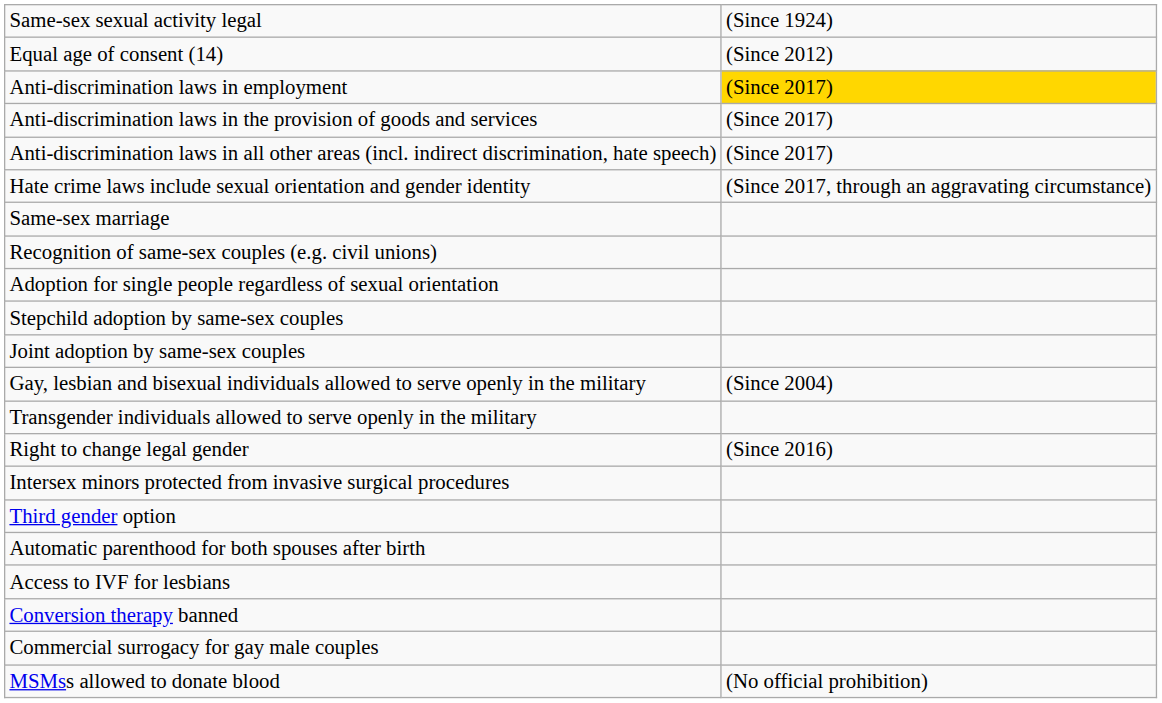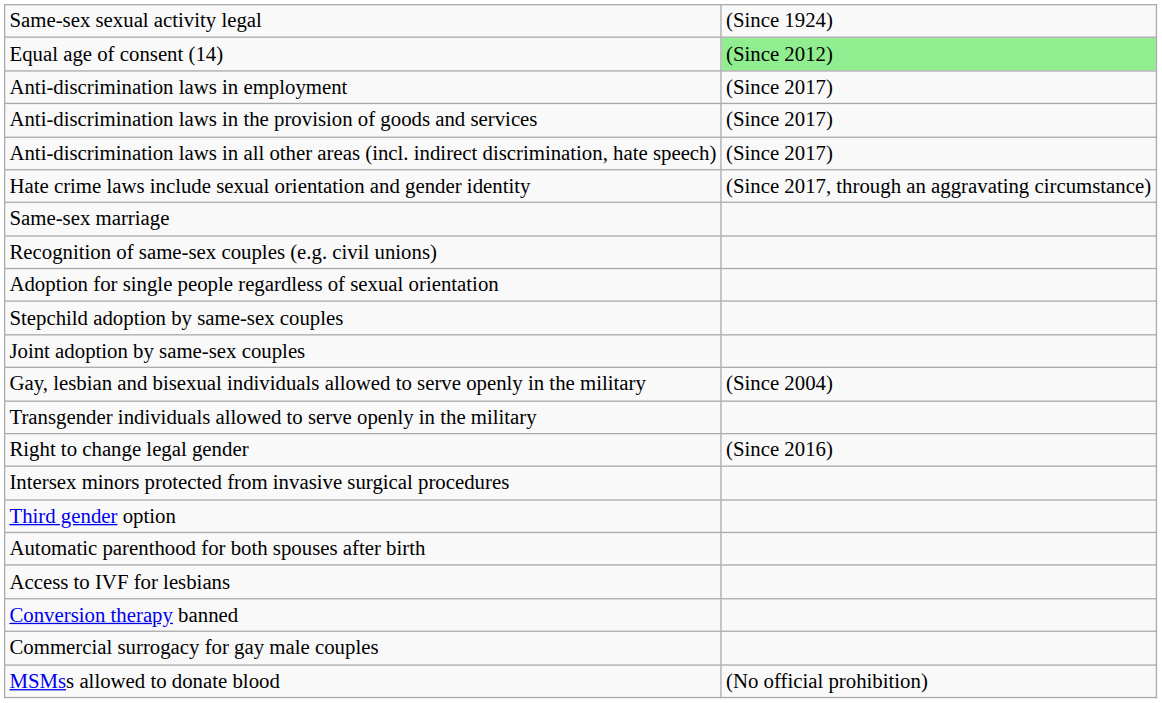(779, 53) no background -> (779, 53) lightgreen background
(779, 86) gold background -> (779, 86) no background
